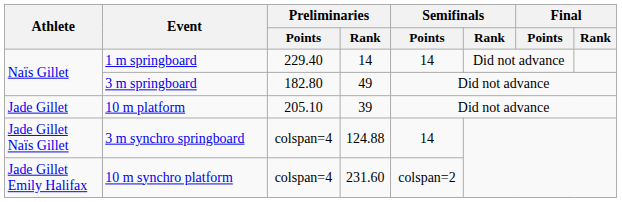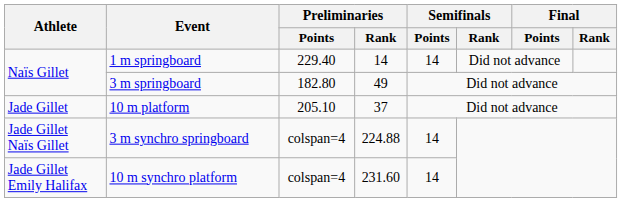(365, 107) 39 -> (381, 107) 37
(365, 138) 124.88 -> (381, 138) 224.88
(427, 178) colspan=2 -> (432, 178) 14
